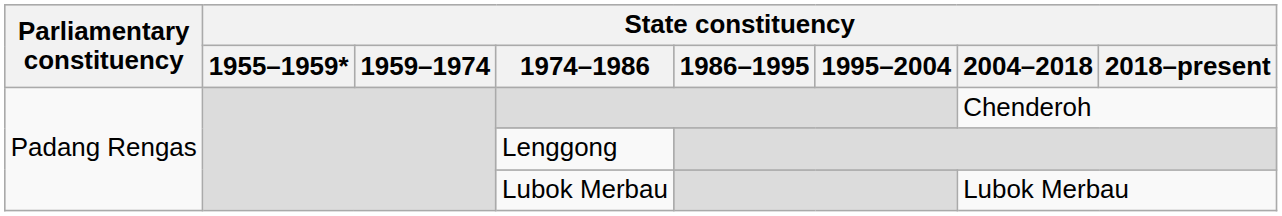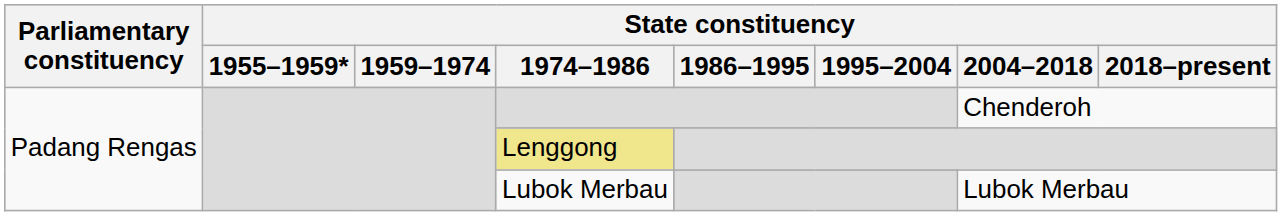(560, 148) no background -> (560, 148) khaki background
